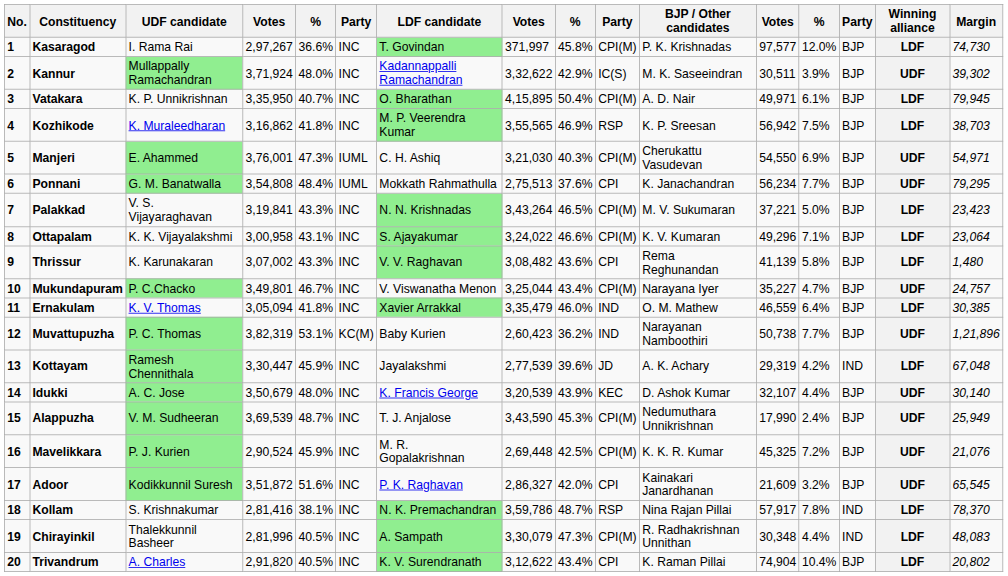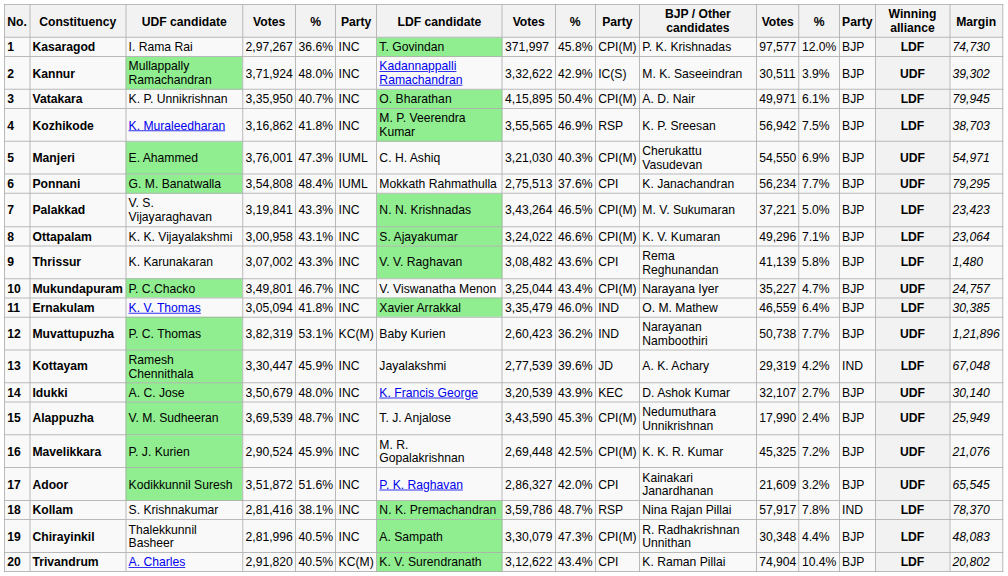(816, 393) 4.4% -> (816, 393) 2.7%
(853, 536) IND -> (853, 536) BJP
(349, 562) INC -> (356, 562) KC(M)
